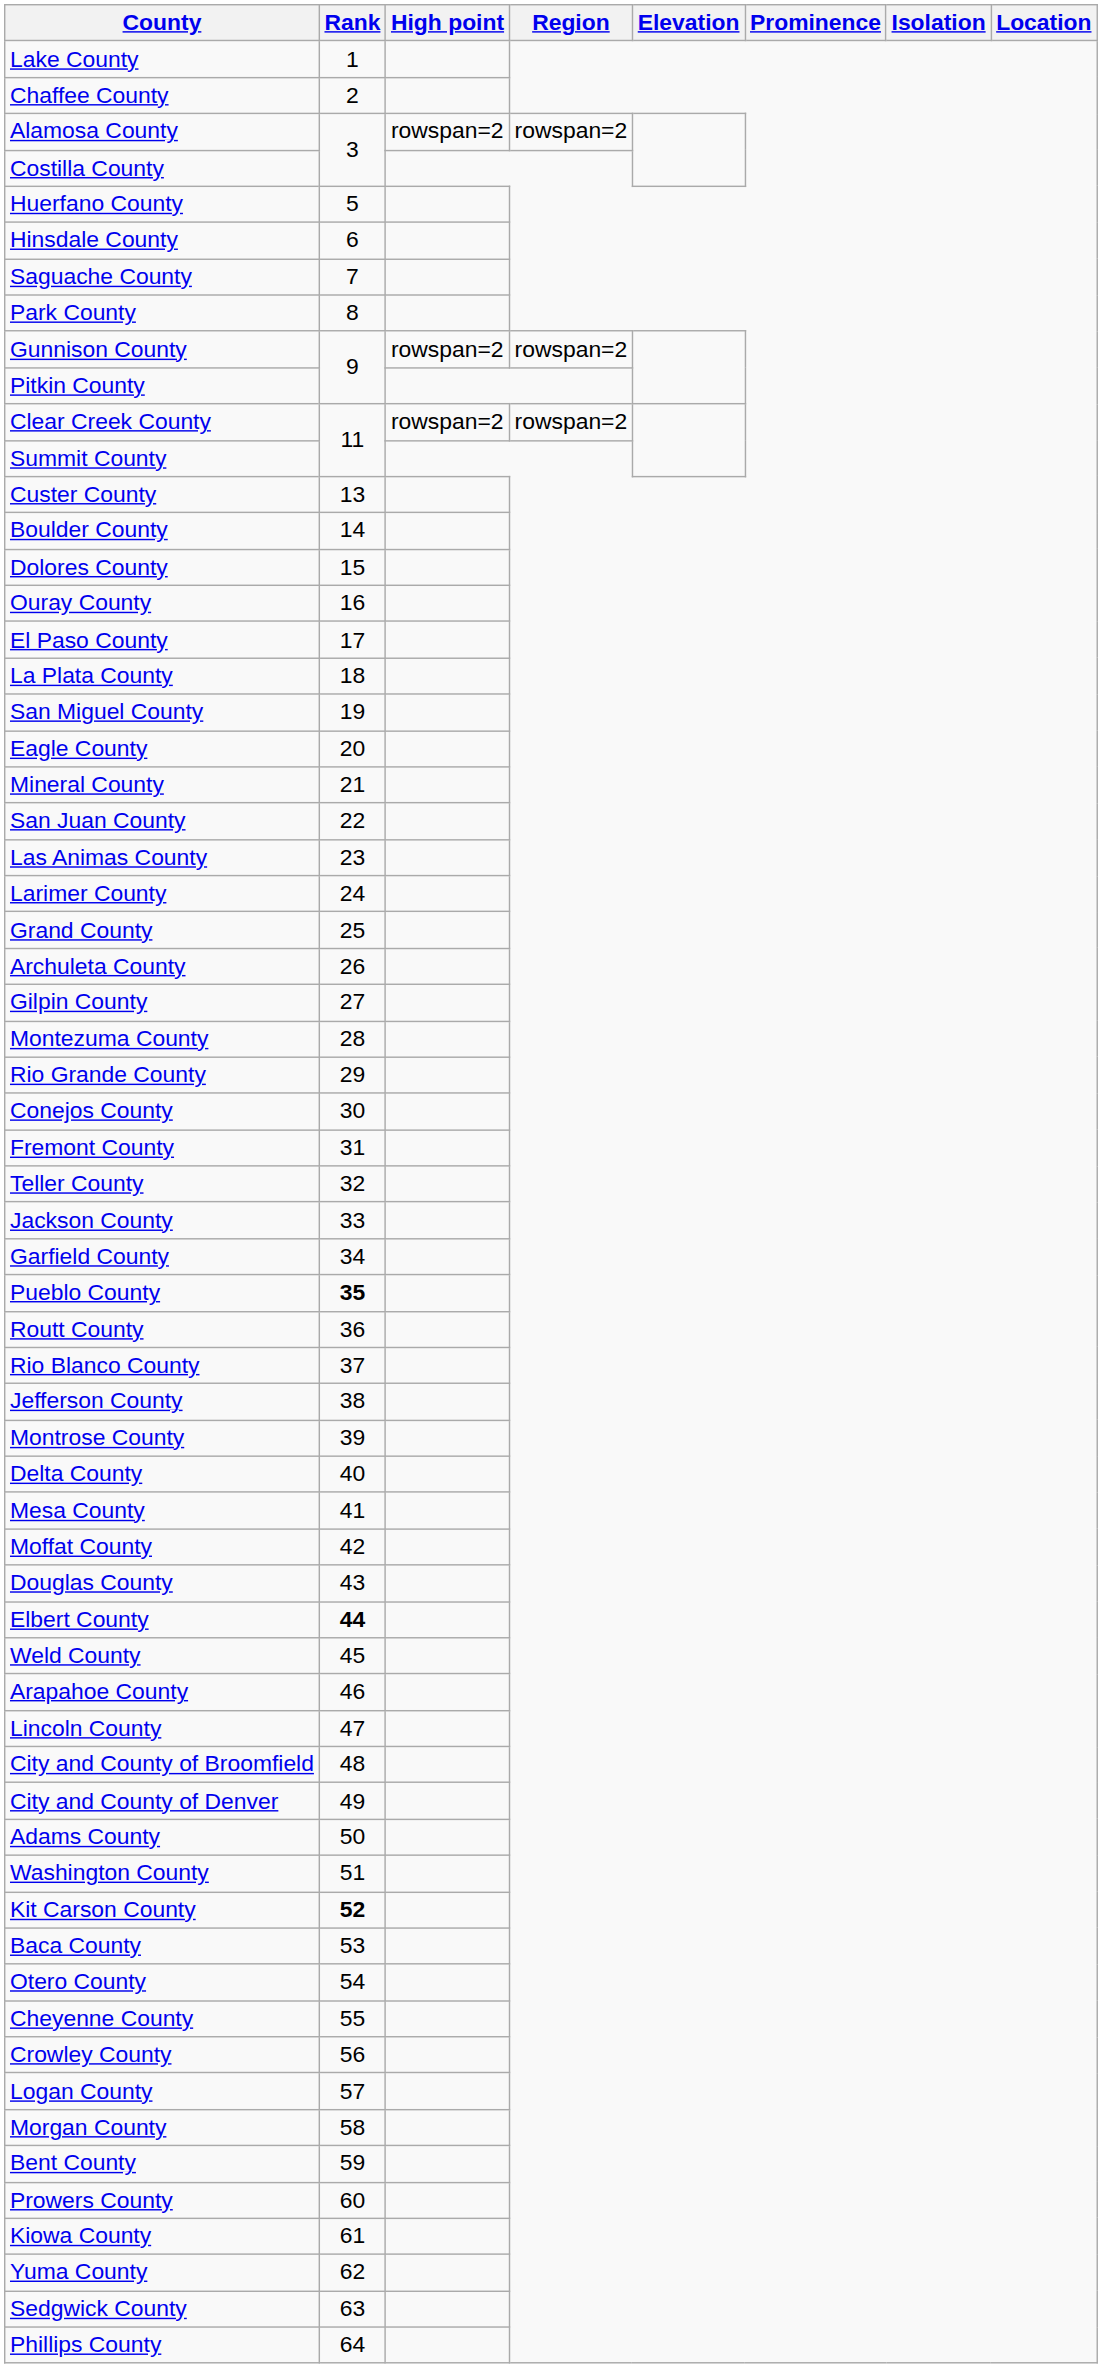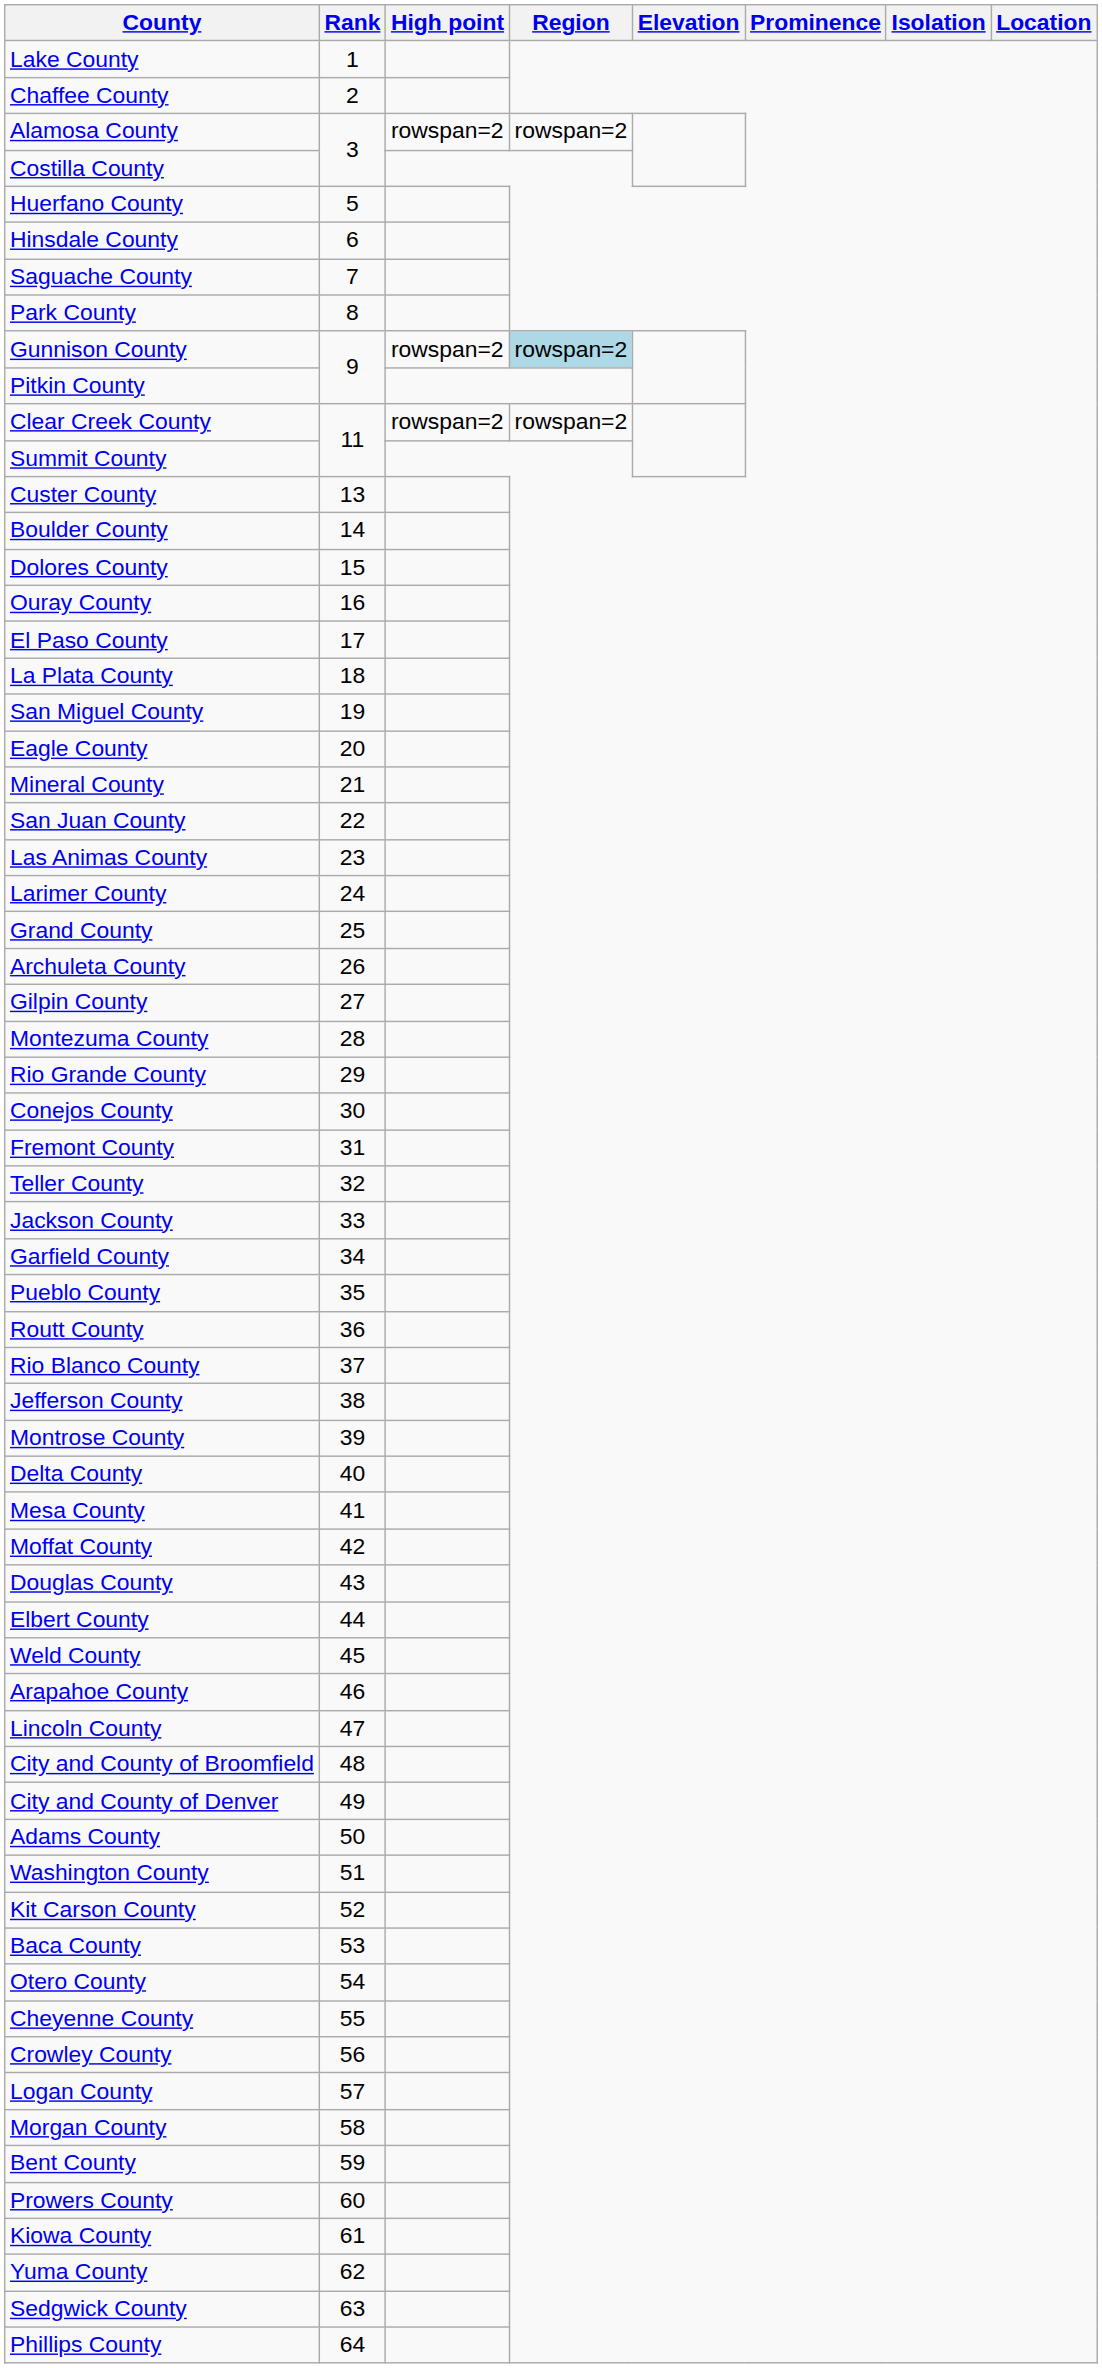(571, 349) no background -> (571, 349) lightblue background
(352, 1292) bold -> (352, 1292) normal
(352, 1619) bold -> (352, 1619) normal
(352, 1909) bold -> (352, 1909) normal
